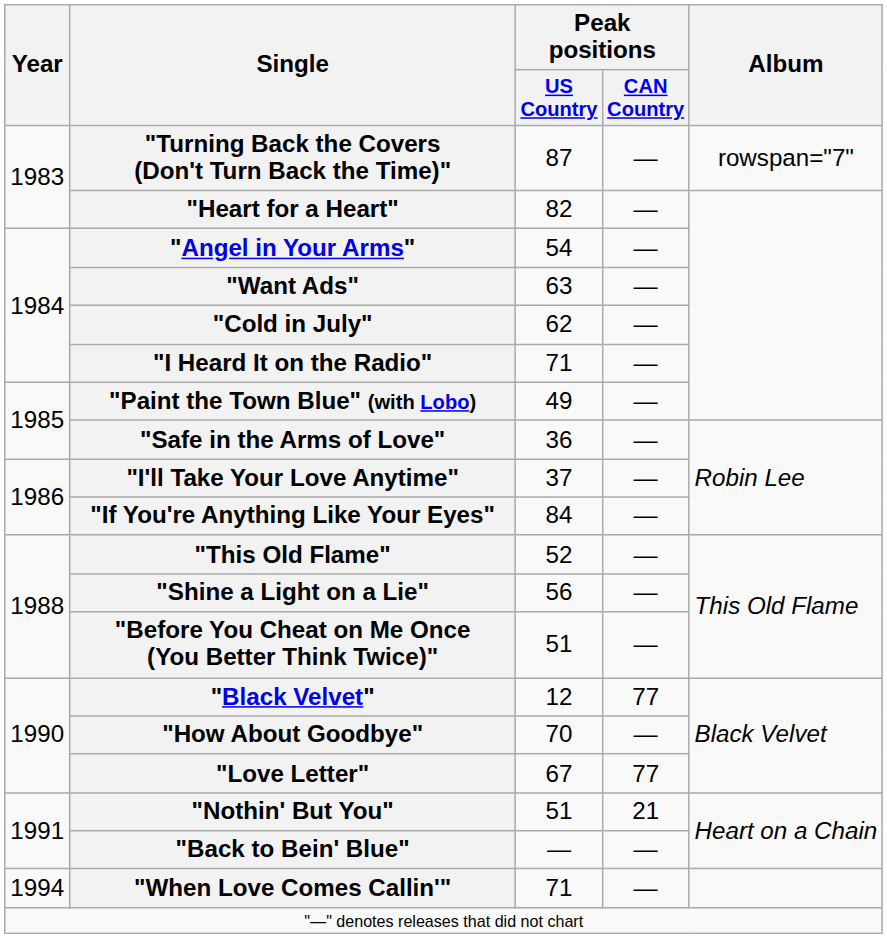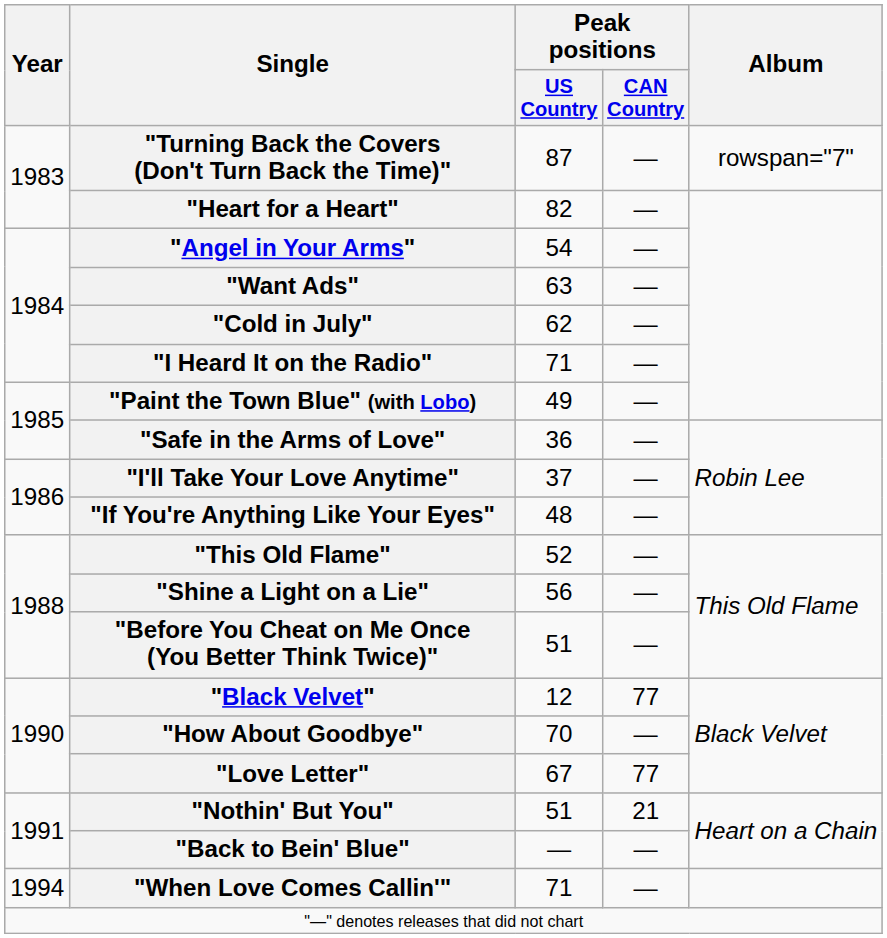(559, 516) 84 -> (559, 516) 48
